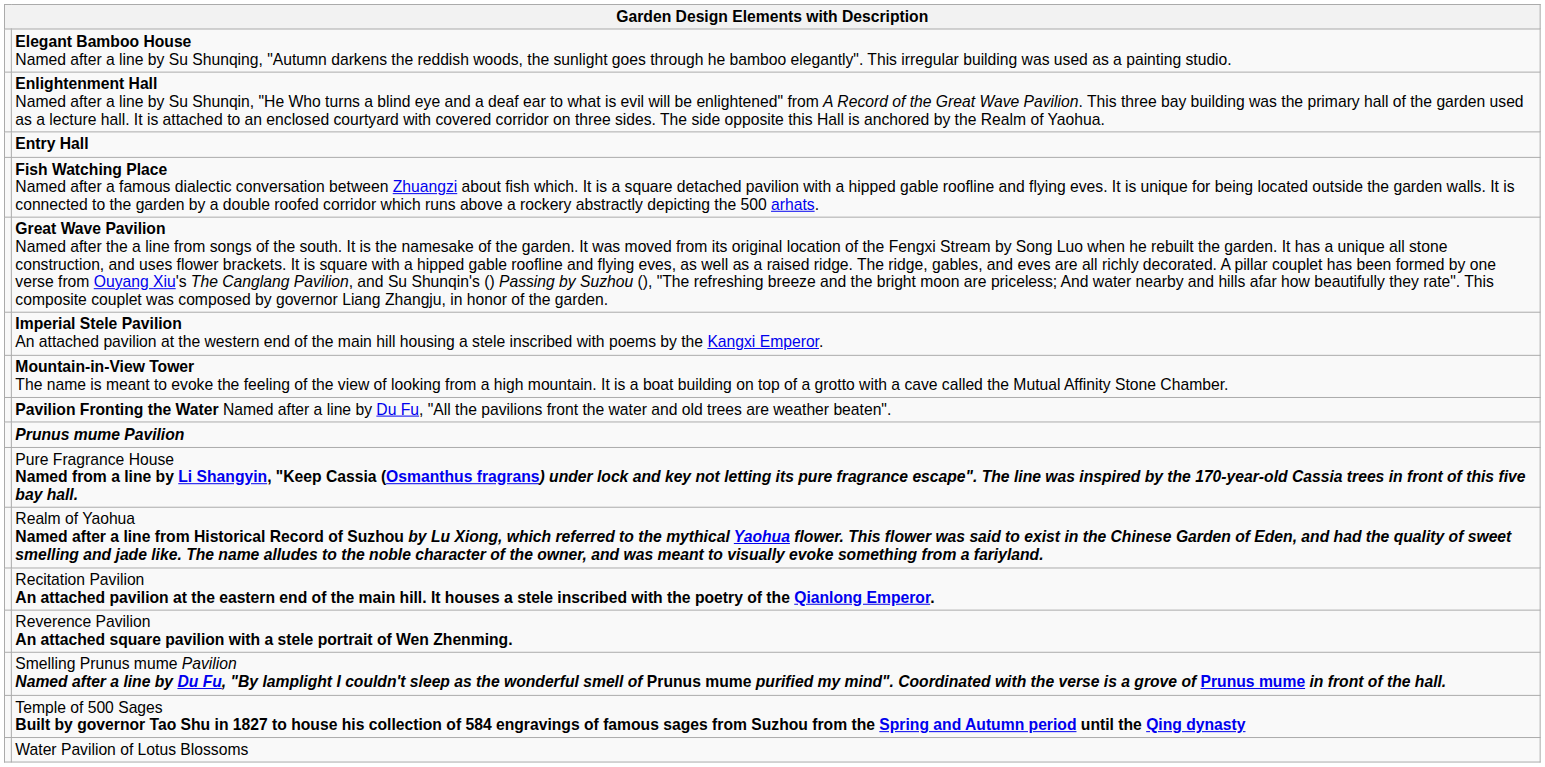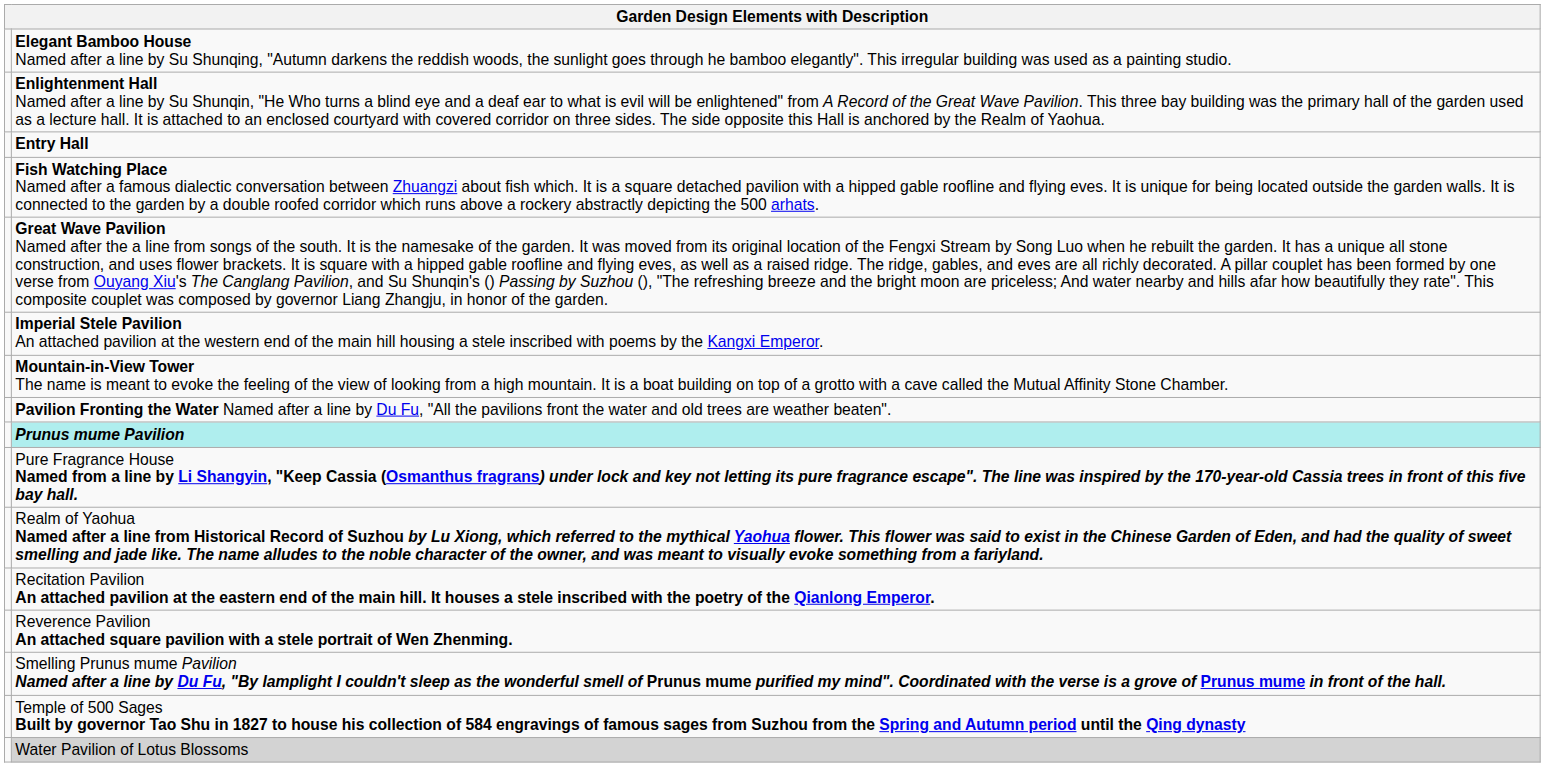(100, 434) no background -> (100, 434) paleturquoise background
(132, 749) no background -> (132, 749) lightgrey background
